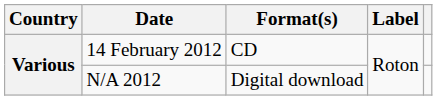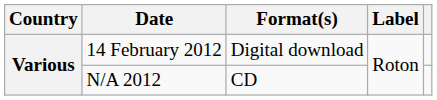(244, 49) CD -> (297, 49) Digital download
(297, 79) Digital download -> (244, 79) CD
